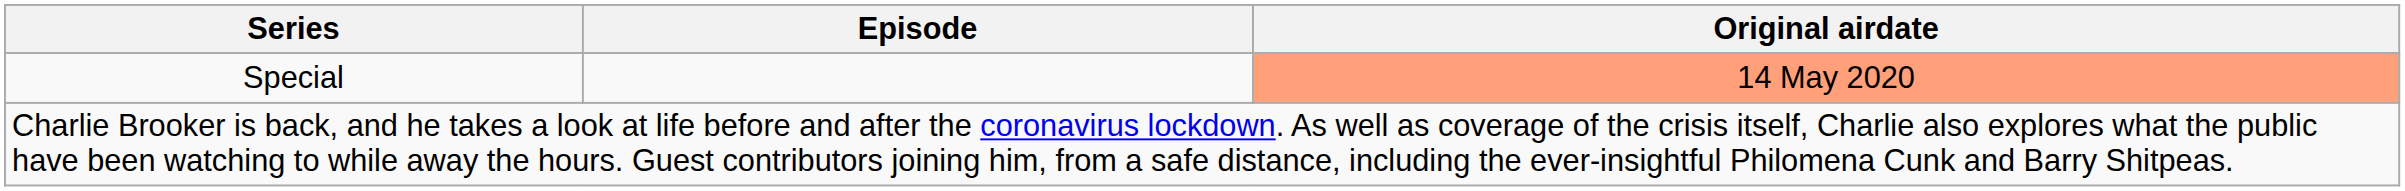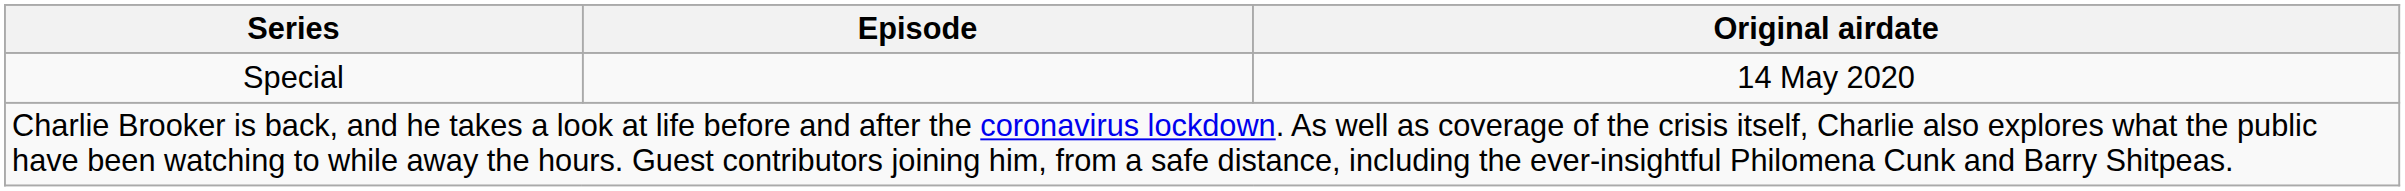(1826, 77) lightsalmon background -> (1826, 77) no background
